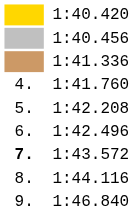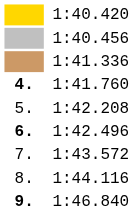(24, 85) normal -> (24, 85) bold
(24, 132) normal -> (24, 132) bold
(24, 155) bold -> (24, 155) normal
(24, 202) normal -> (24, 202) bold
